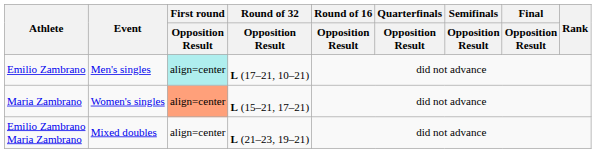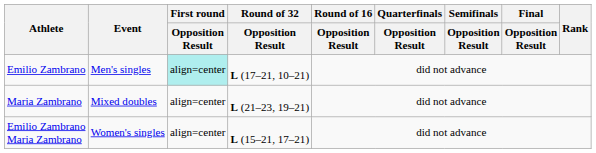(128, 101) Women's singles -> (124, 101) Mixed doubles
(198, 101) lightsalmon background -> (198, 101) no background
(270, 108) L (15–21, 17–21) -> (270, 108) L (21–23, 19–21)
(124, 132) Mixed doubles -> (128, 132) Women's singles
(270, 139) L (21–23, 19–21) -> (270, 139) L (15–21, 17–21)
